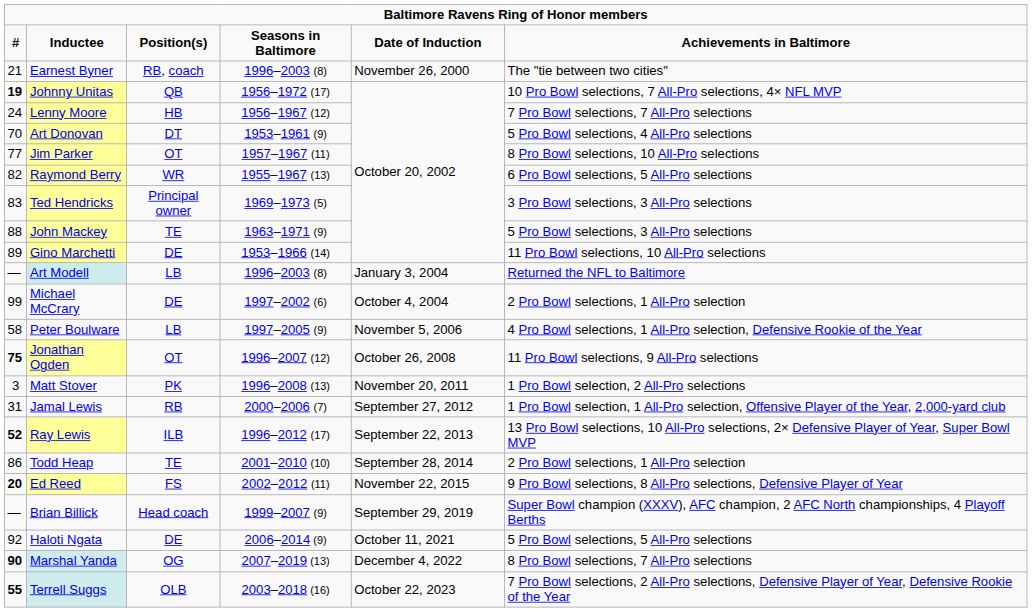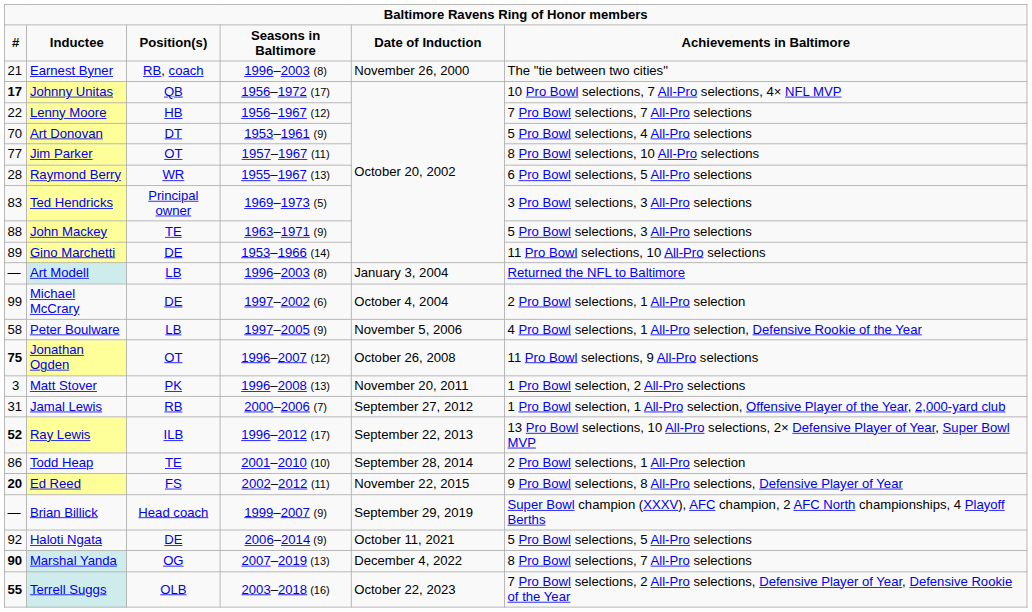(15, 92) 19 -> (15, 92) 17
(15, 112) 24 -> (15, 112) 22
(15, 175) 82 -> (15, 175) 28
